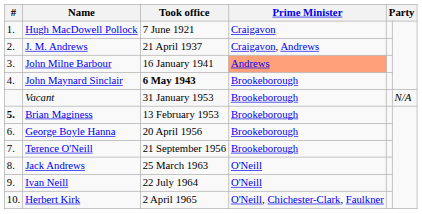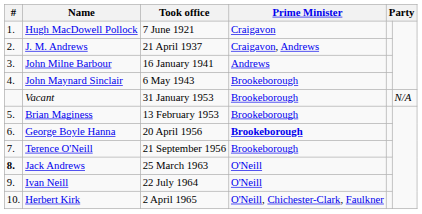(250, 64) lightsalmon background -> (250, 64) no background
(169, 81) bold -> (169, 81) normal
(11, 115) bold -> (11, 115) normal
(265, 132) normal -> (267, 132) bold
(11, 166) normal -> (11, 166) bold
